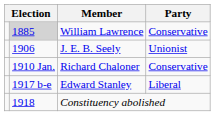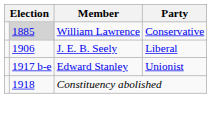(168, 48) Unionist -> (161, 48) Liberal
- row: (100, 66)
(165, 84) Liberal -> (164, 66) Unionist
